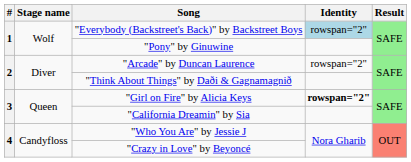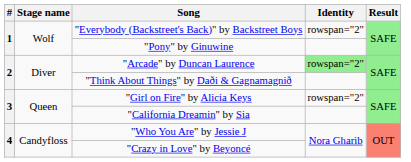(339, 30) lightblue background -> (336, 30) no background
(339, 64) no background -> (336, 64) lightgreen background
(339, 98) bold -> (336, 98) normal
